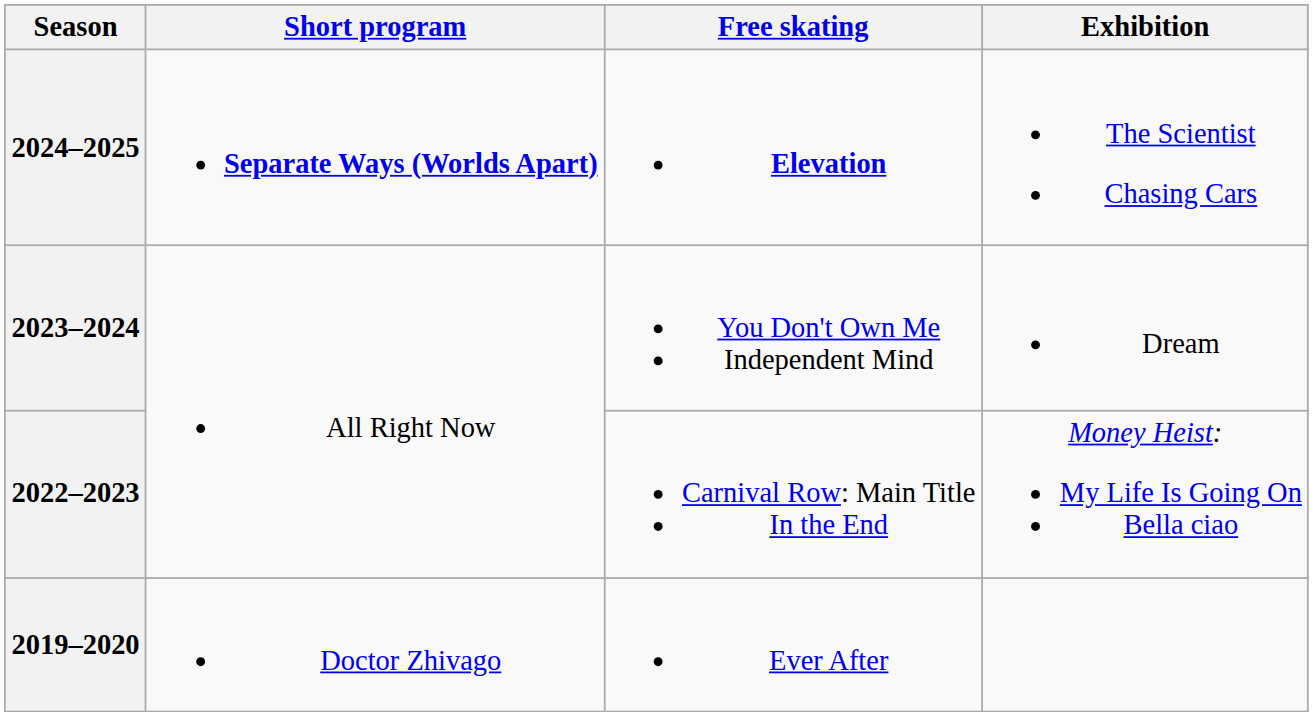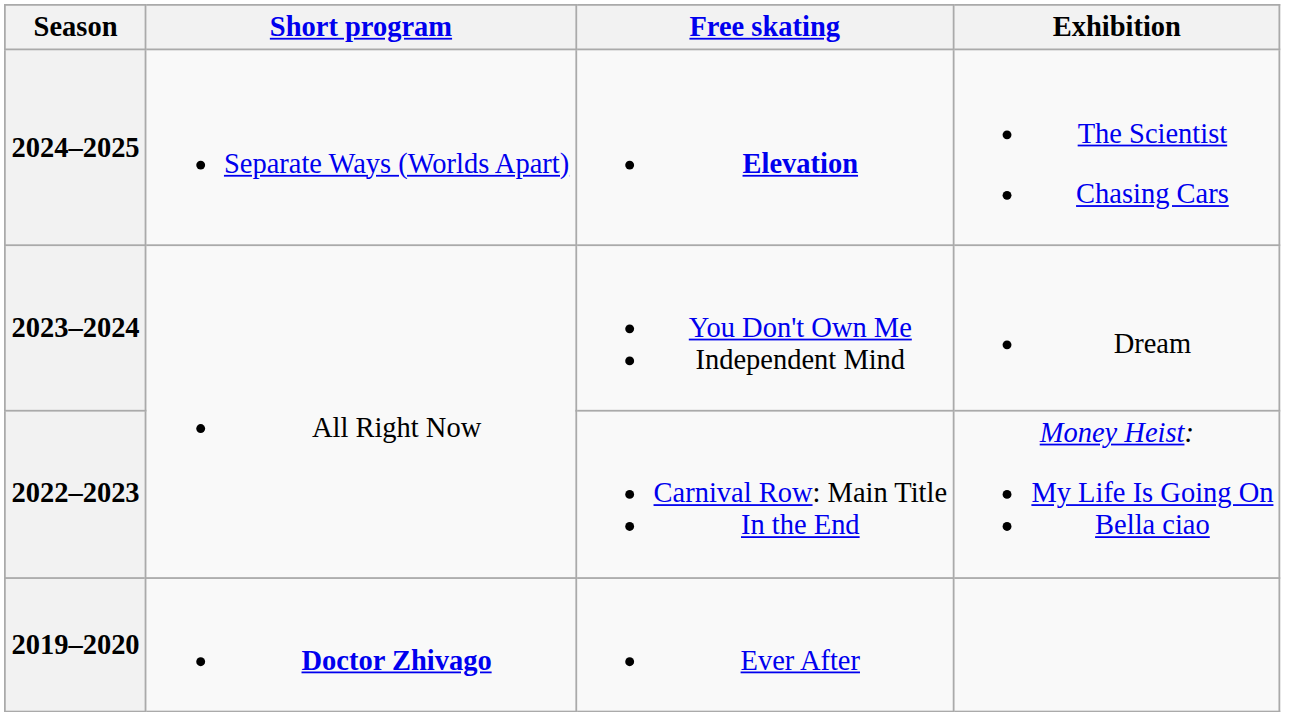(375, 163) bold -> (361, 163) normal
(375, 660) normal -> (361, 660) bold
